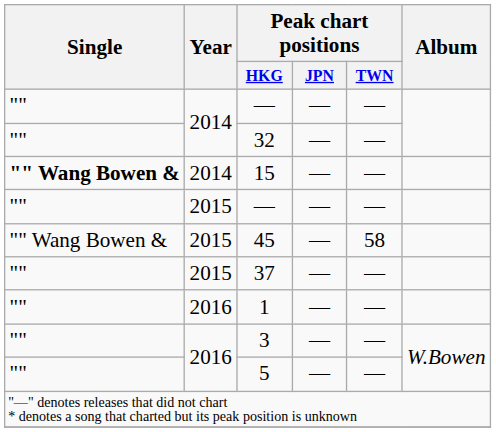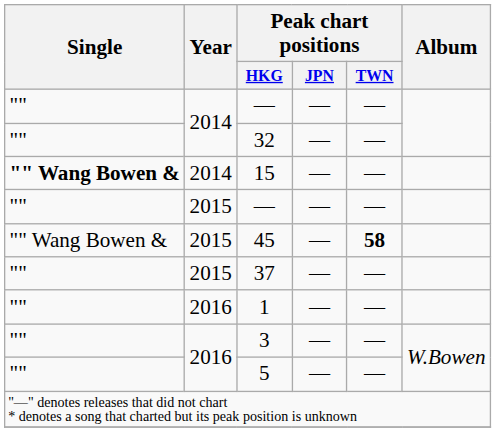(375, 239) normal -> (375, 239) bold
